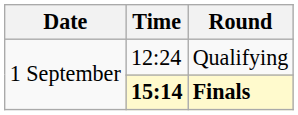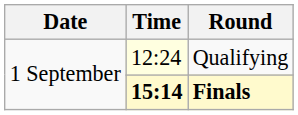(156, 57) no background -> (156, 57) lightyellow background
